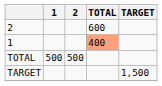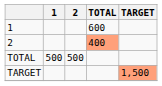(10, 27) 2 -> (10, 27) 1
(10, 42) 1 -> (10, 42) 2
(135, 73) no background -> (135, 73) lightsalmon background
